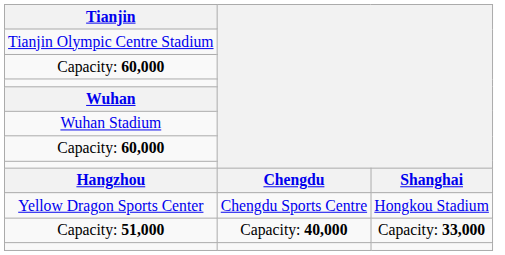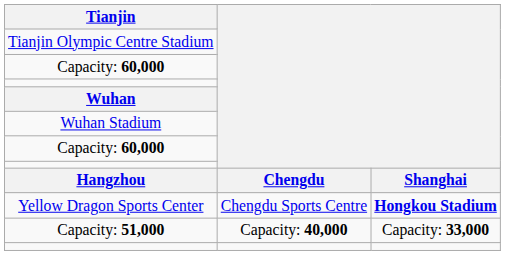(432, 205) normal -> (436, 205) bold
